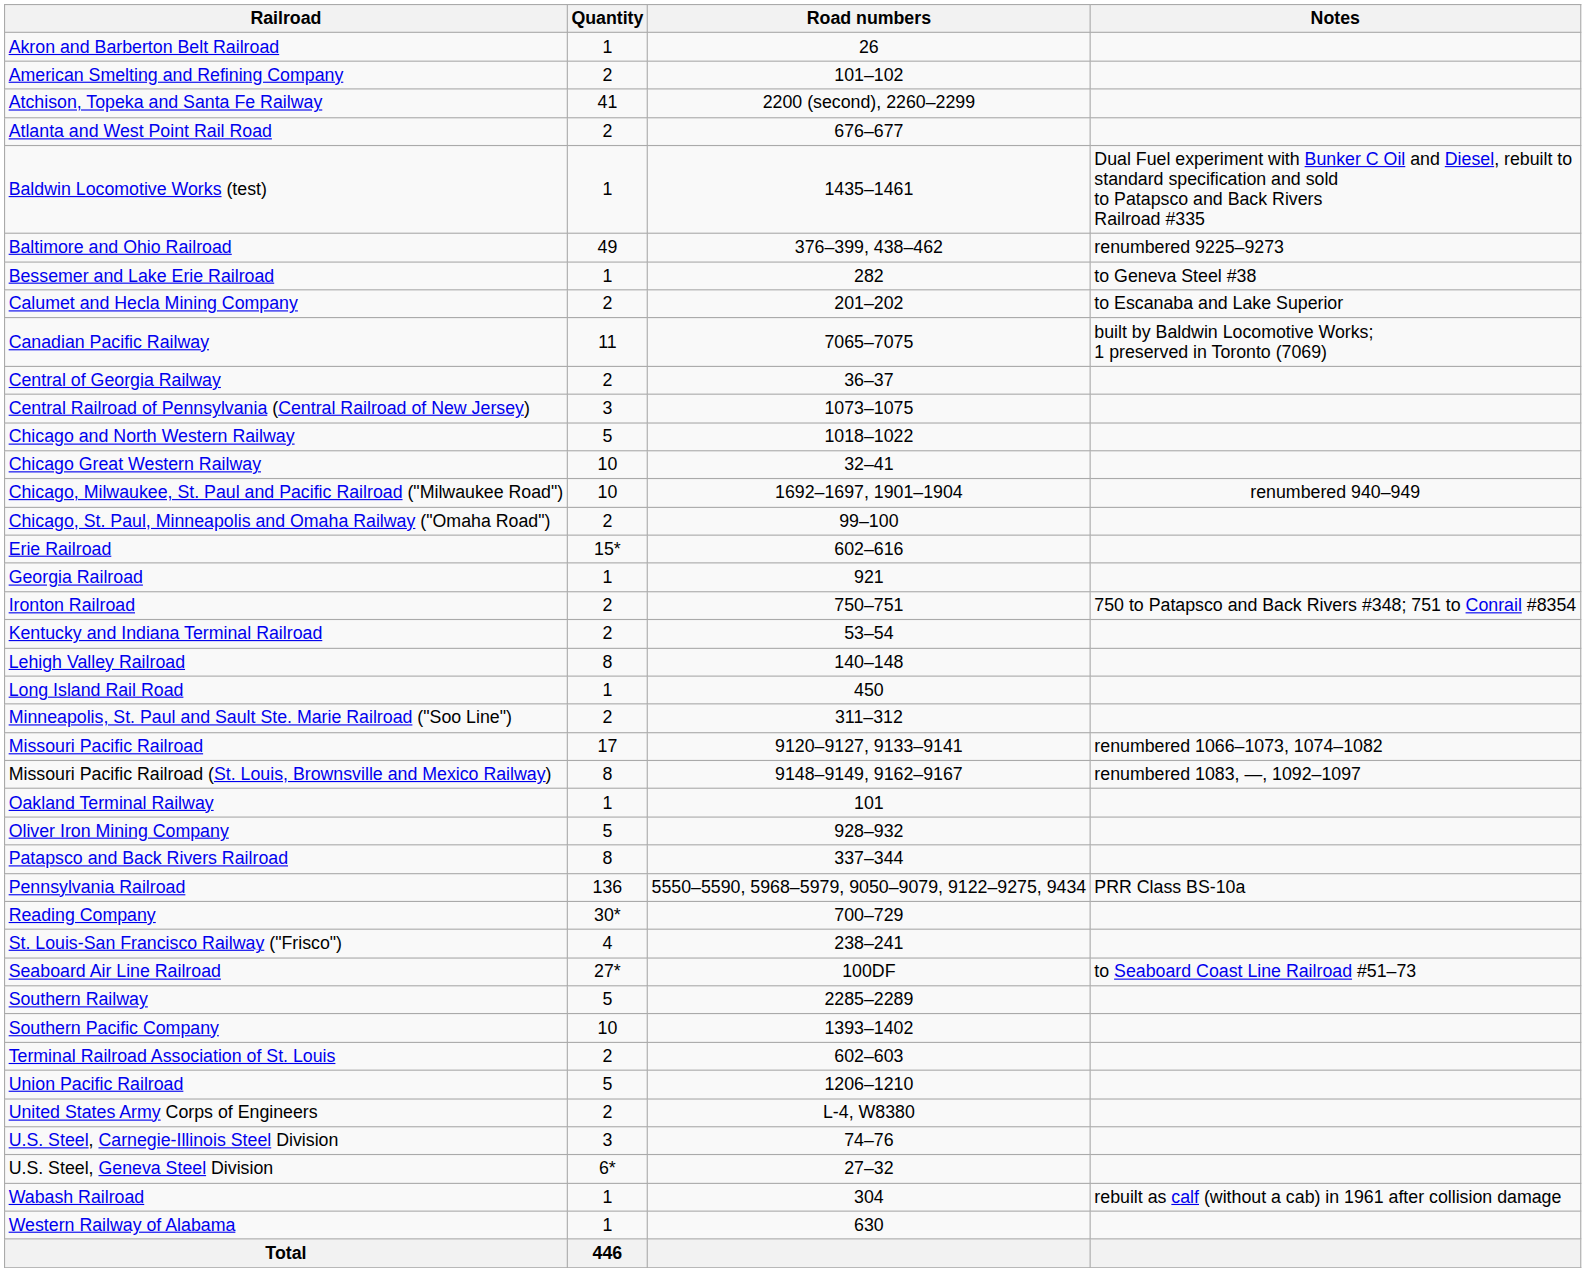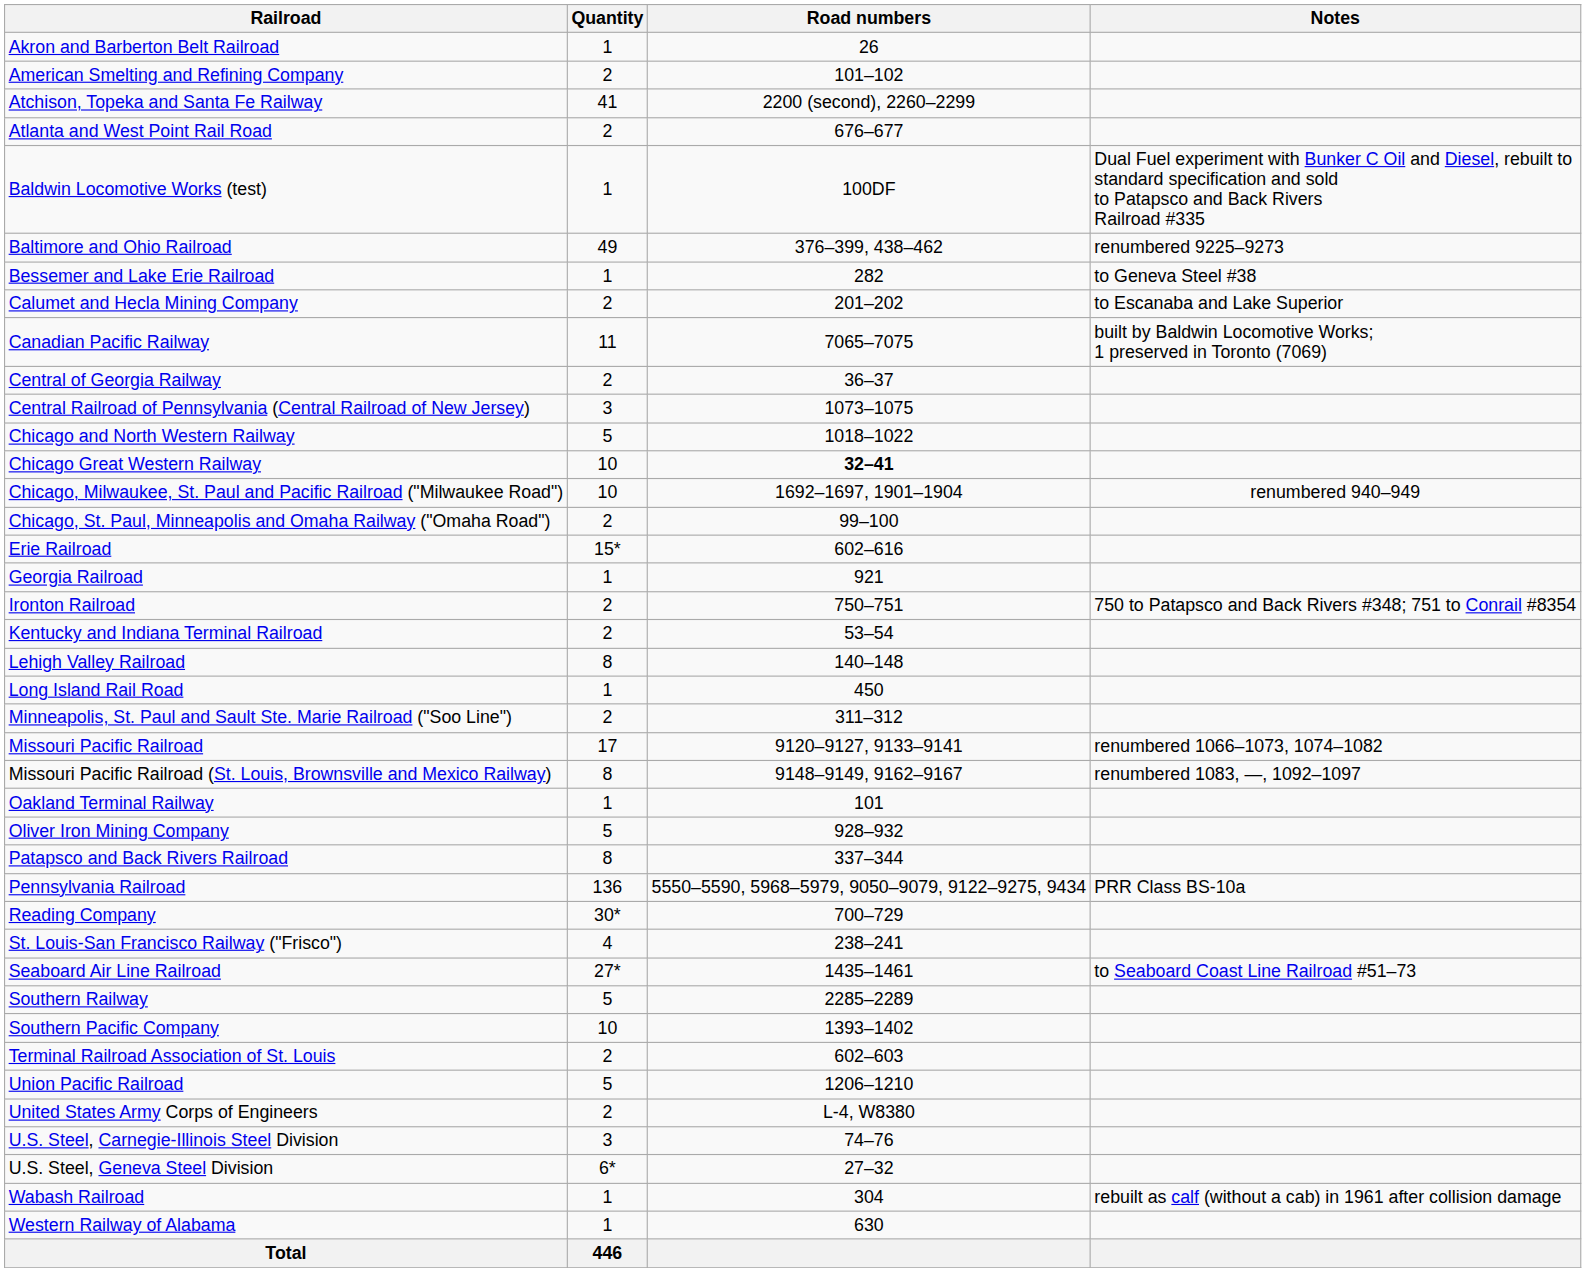(869, 189) 1435–1461 -> (869, 189) 100DF
(869, 464) normal -> (869, 464) bold
(869, 971) 100DF -> (869, 971) 1435–1461
